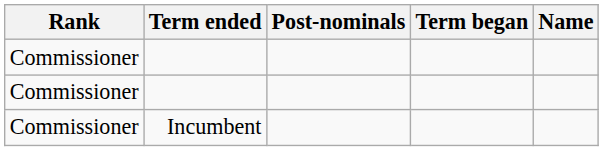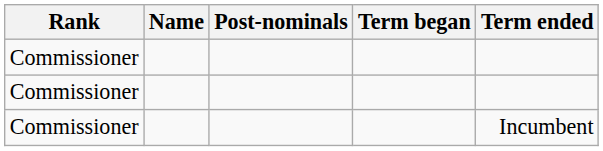columns swapped: (566, 22) <-> (205, 22)
